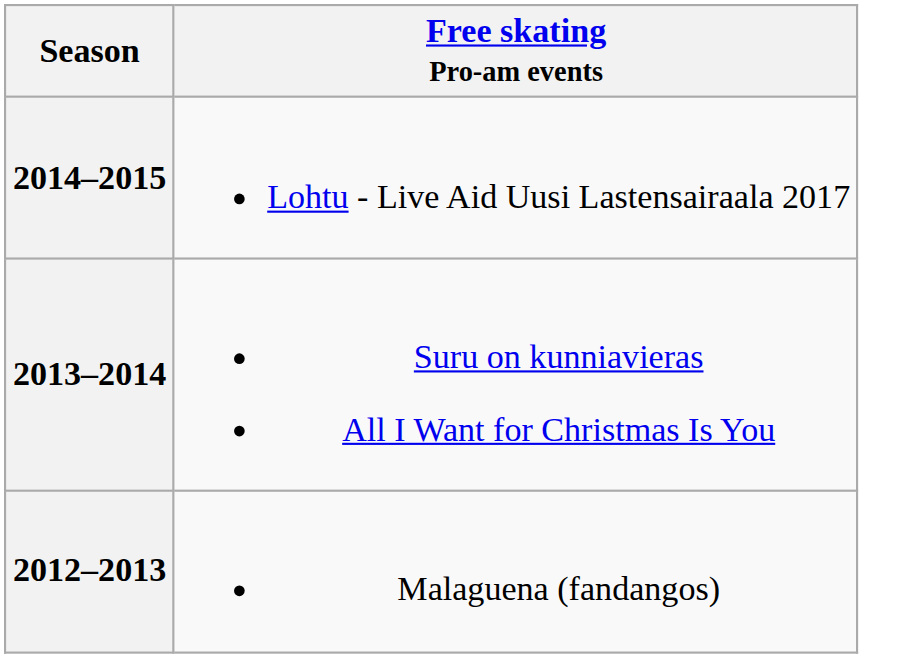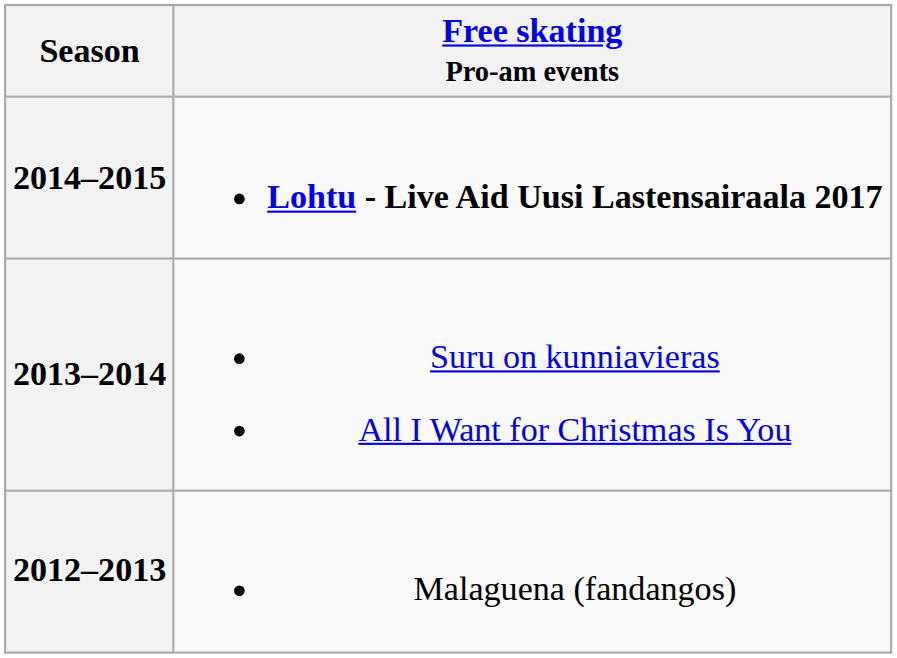(516, 197) normal -> (532, 197) bold
